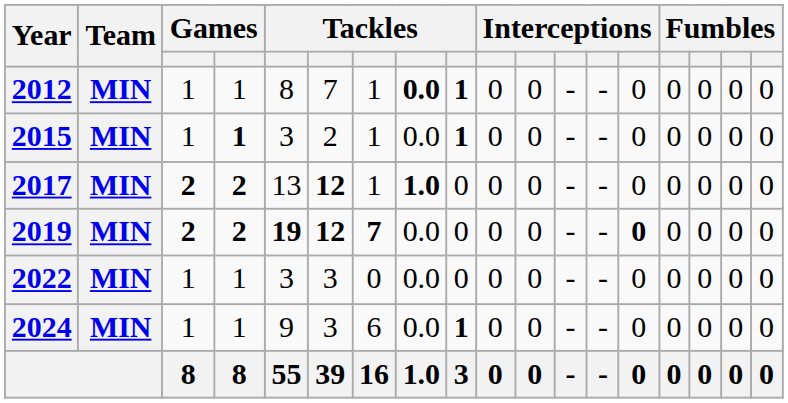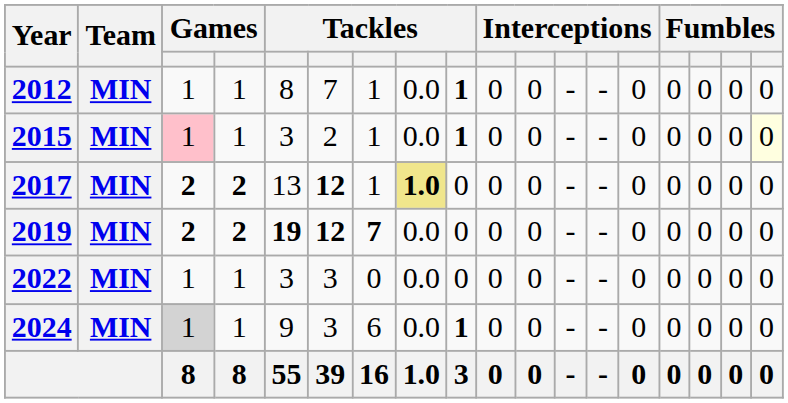(421, 89) bold -> (421, 89) normal
(188, 136) no background -> (188, 136) pink background
(239, 136) bold -> (239, 136) normal
(767, 136) no background -> (767, 136) lightyellow background
(421, 184) no background -> (421, 184) khaki background
(639, 231) bold -> (639, 231) normal
(188, 326) no background -> (188, 326) lightgrey background
